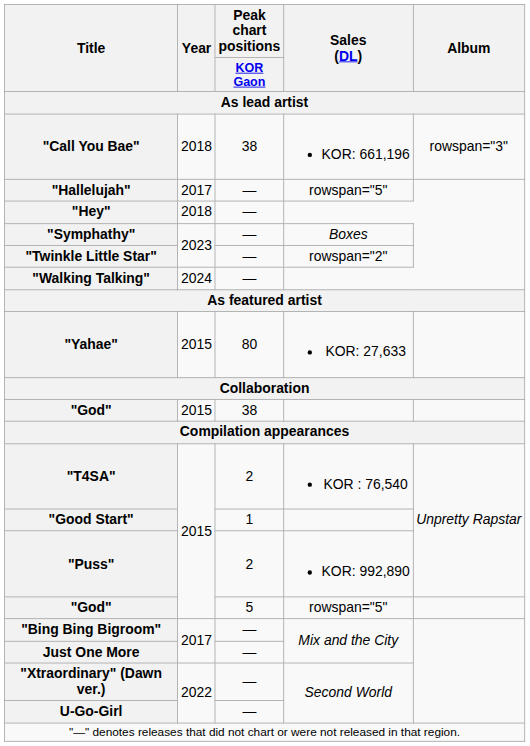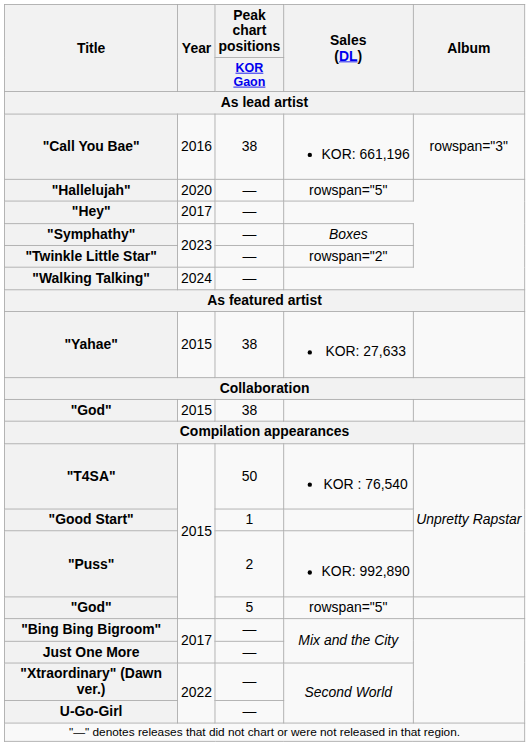(197, 146) 2018 -> (197, 146) 2016
(197, 190) 2017 -> (197, 190) 2020
(197, 212) 2018 -> (197, 212) 2017
(249, 344) 80 -> (249, 344) 38
(249, 476) 2 -> (249, 476) 50
